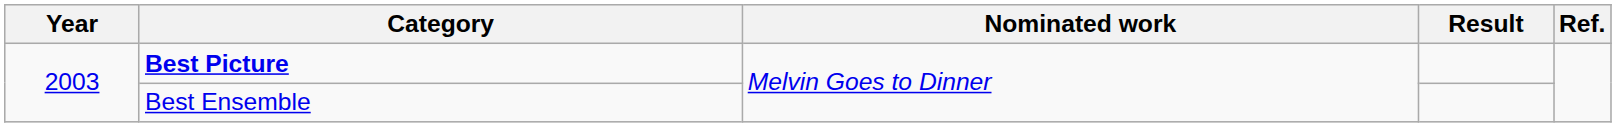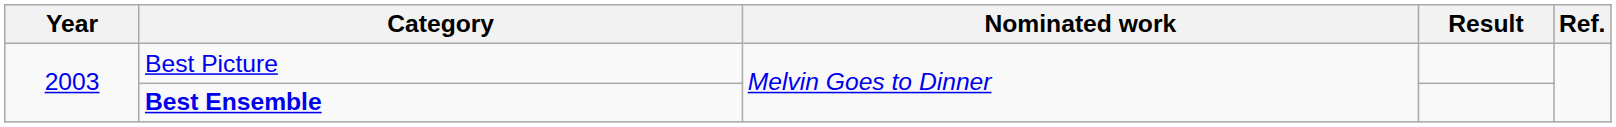(217, 63) bold -> (211, 63) normal
(228, 102) normal -> (233, 102) bold
